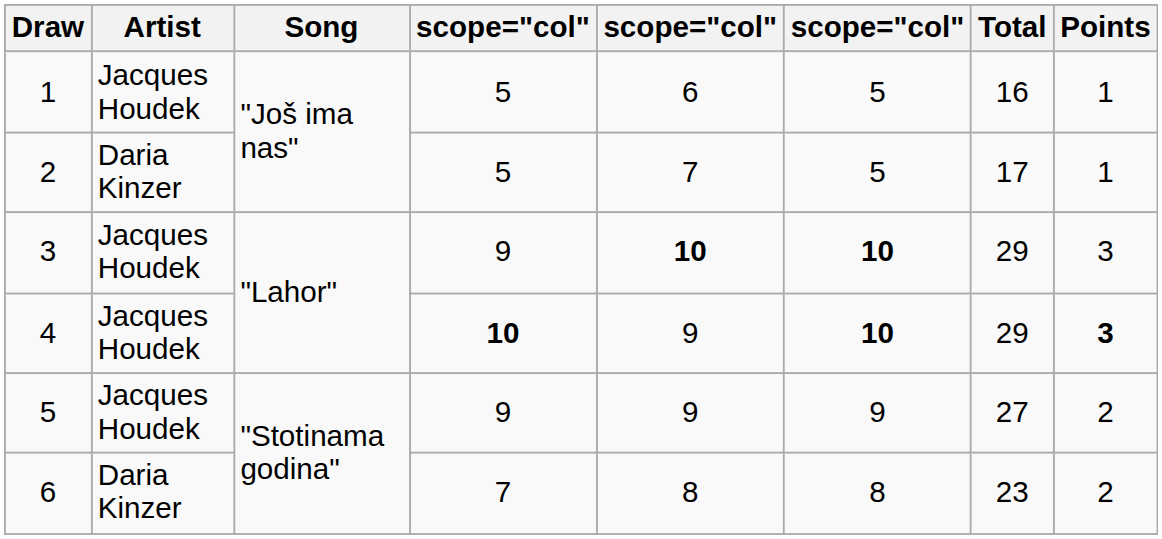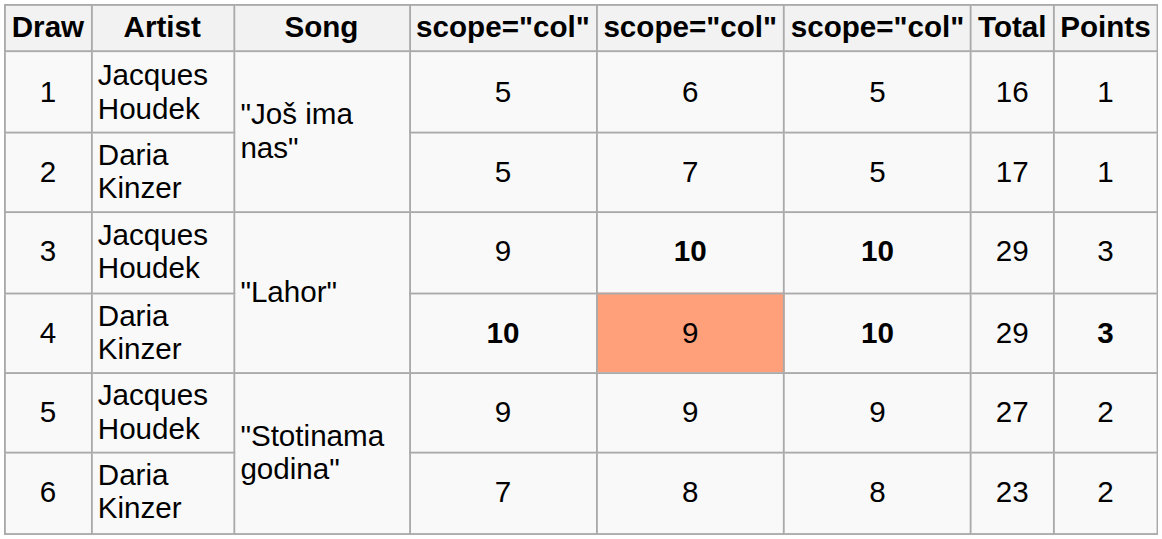(153, 332) Jacques Houdek -> (140, 332) Daria Kinzer
(690, 332) no background -> (690, 332) lightsalmon background
